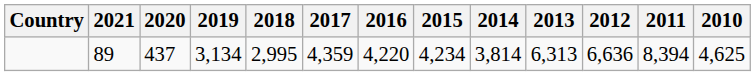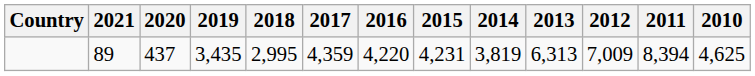(218, 53) 3,134 -> (218, 53) 3,435
(442, 53) 4,234 -> (442, 53) 4,231
(498, 53) 3,814 -> (498, 53) 3,819
(610, 53) 6,636 -> (610, 53) 7,009
